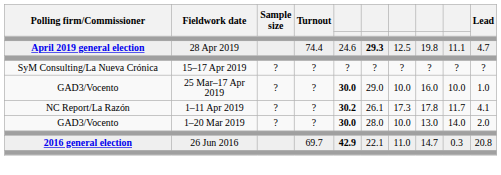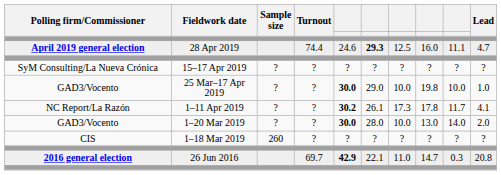(429, 48) 19.8 -> (429, 48) 16.0
(429, 88) 16.0 -> (429, 88) 19.8
+ row: (88, 138)
